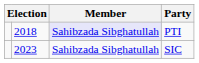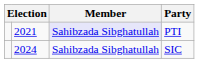(25, 31) 2018 -> (25, 31) 2021
(25, 49) 2023 -> (25, 49) 2024
